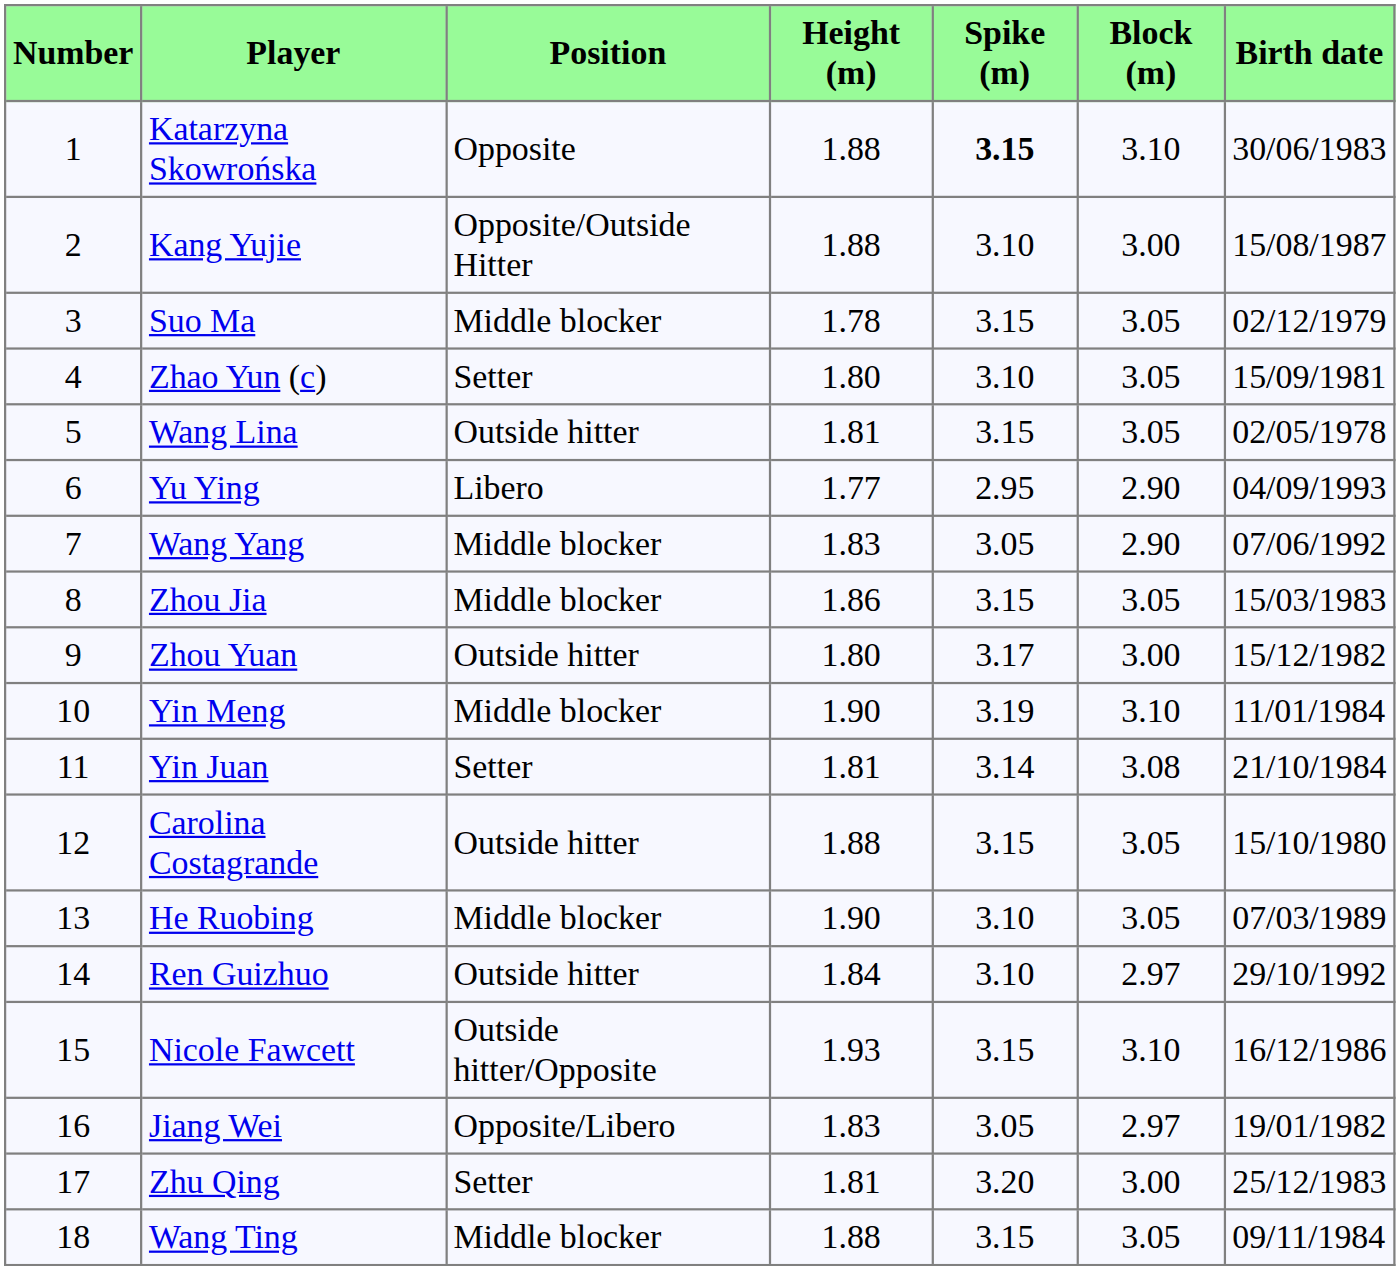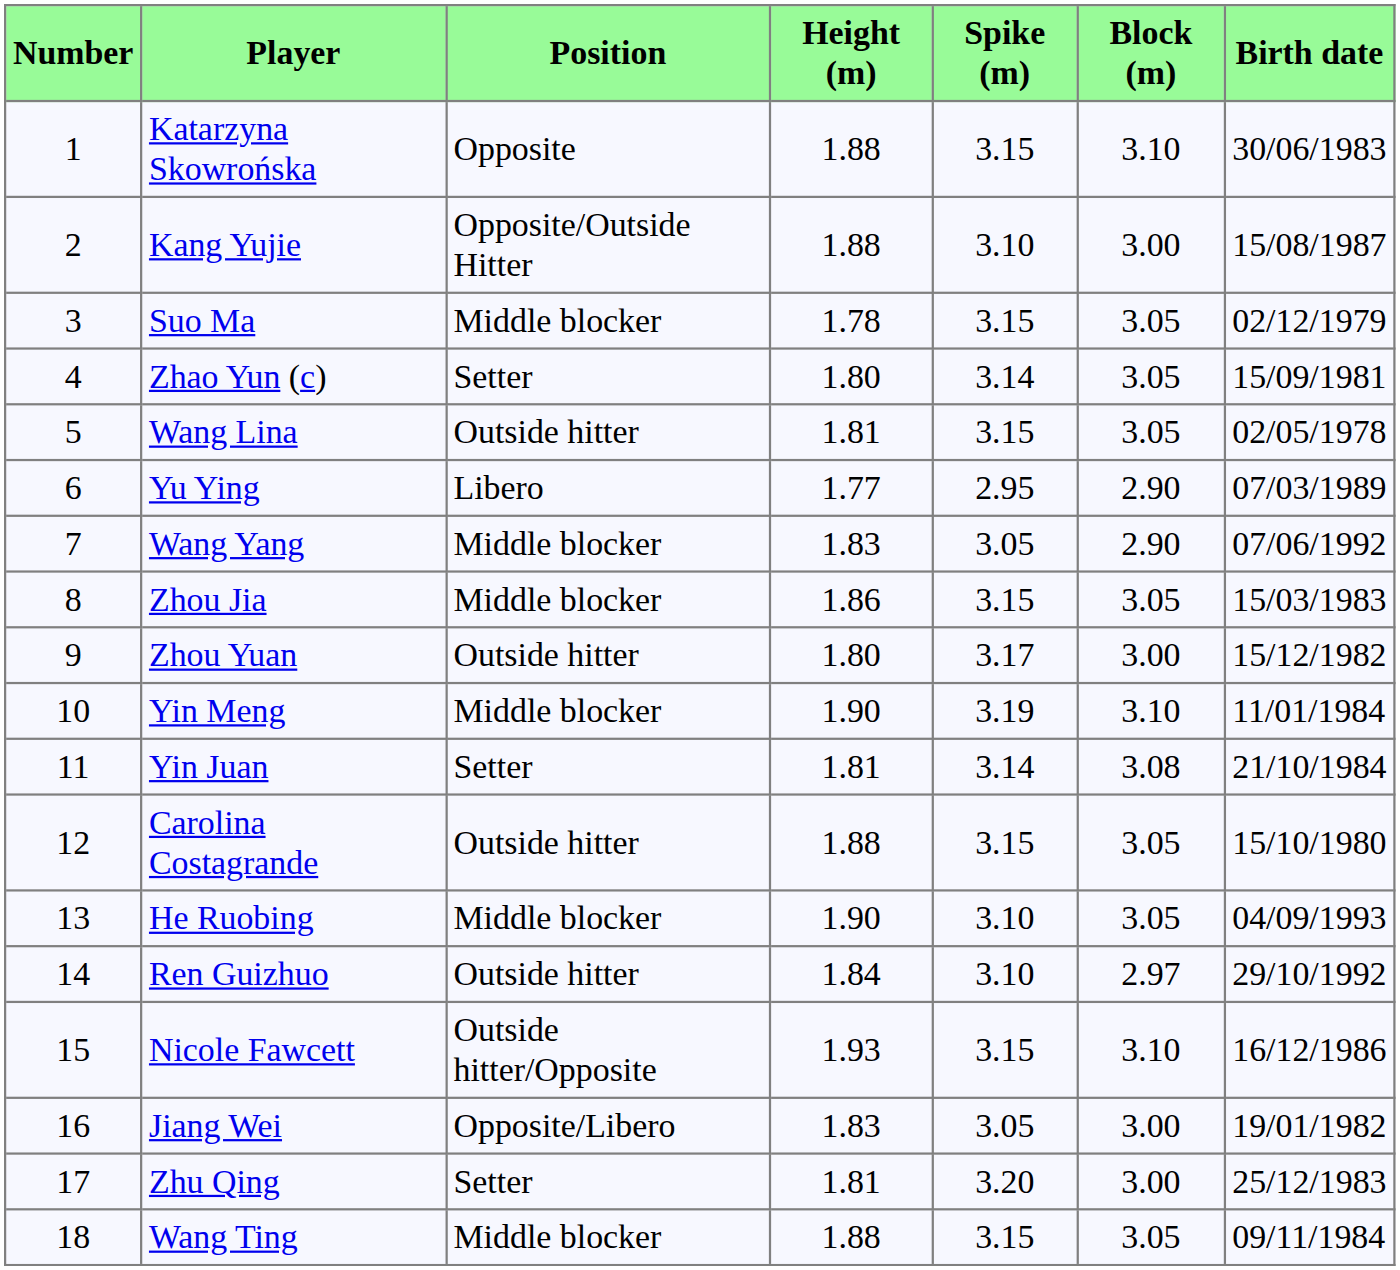(1005, 148) bold -> (1005, 148) normal
(1005, 375) 3.10 -> (1005, 375) 3.14
(1309, 487) 04/09/1993 -> (1309, 487) 07/03/1989
(1309, 917) 07/03/1989 -> (1309, 917) 04/09/1993
(1151, 1125) 2.97 -> (1151, 1125) 3.00
